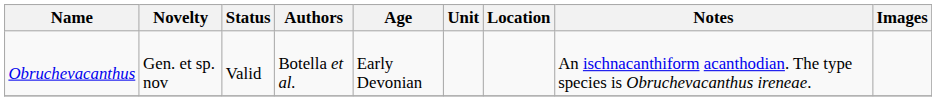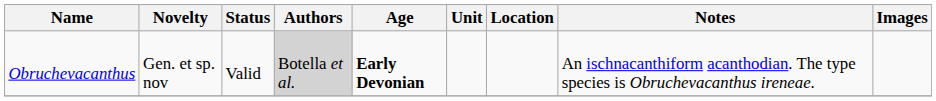(311, 72) no background -> (310, 72) lightgrey background
(390, 72) normal -> (390, 72) bold
